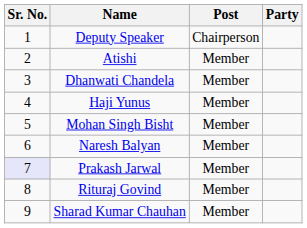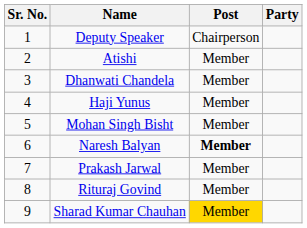(226, 146) normal -> (226, 146) bold
(27, 168) lavender background -> (27, 168) no background
(226, 211) no background -> (226, 211) gold background
